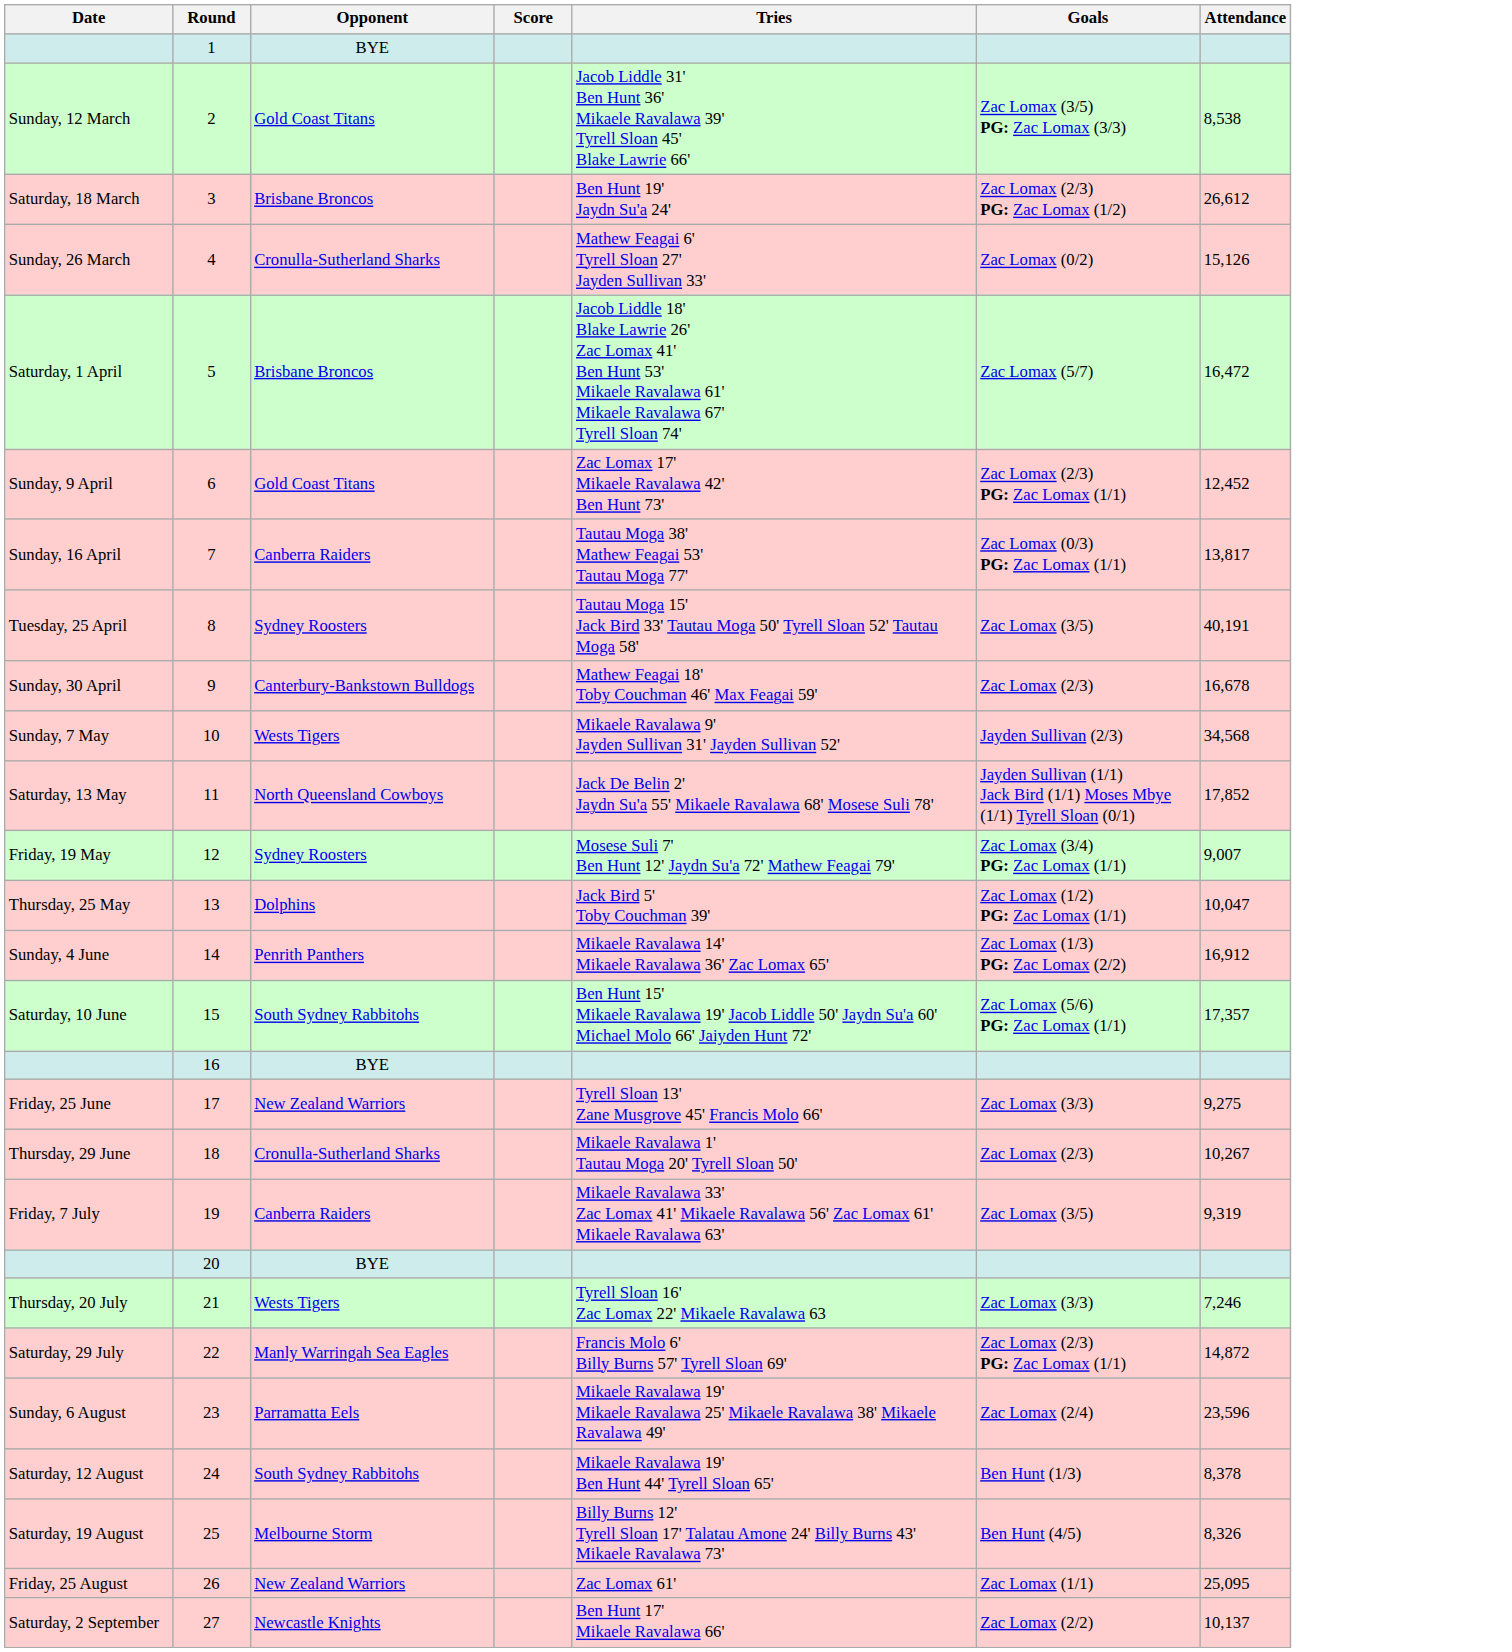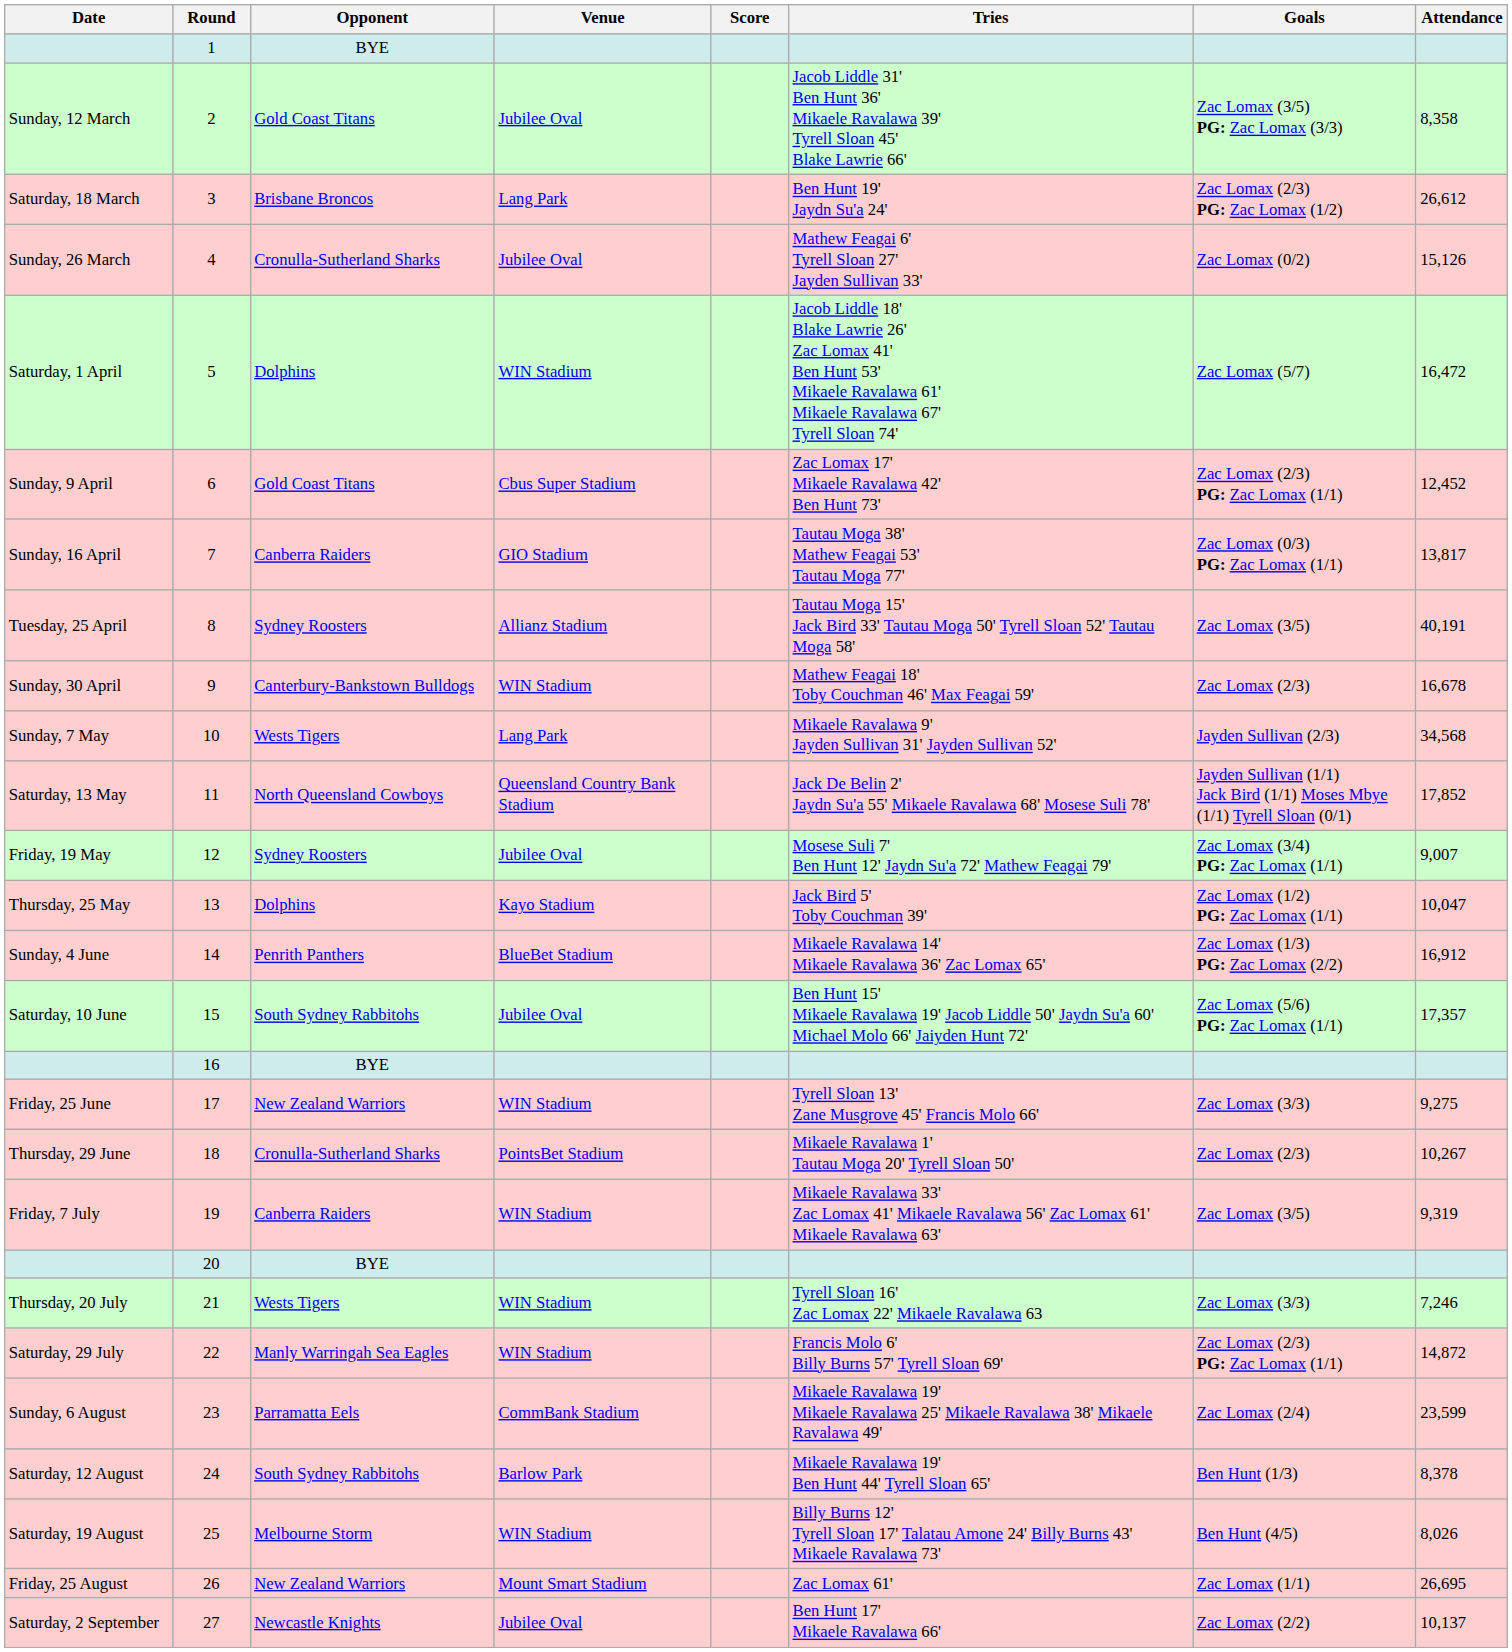+ column: (603, 18)
(1222, 118) 8,538 -> (1439, 118) 8,358
(314, 371) Brisbane Broncos -> (285, 371) Dolphins
(1227, 1413) 23,596 -> (1443, 1413) 23,599
(1222, 1533) 8,326 -> (1439, 1533) 8,026
(1227, 1583) 25,095 -> (1443, 1583) 26,695
